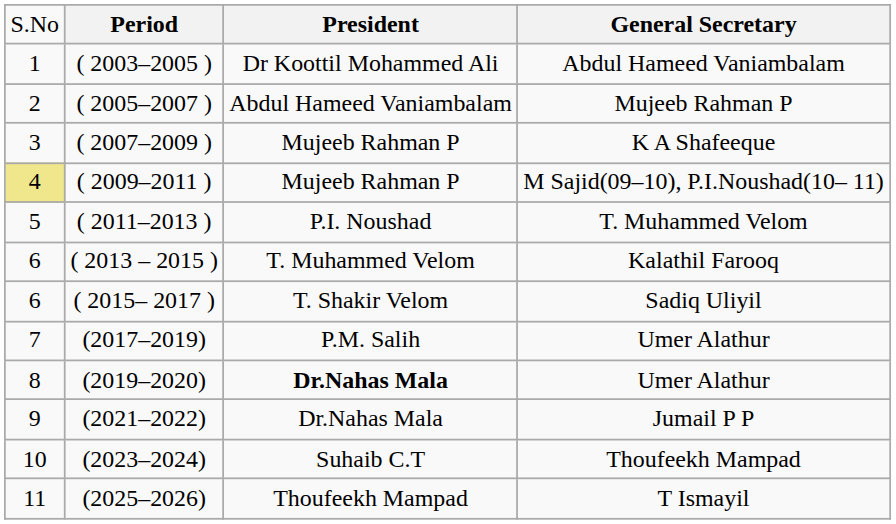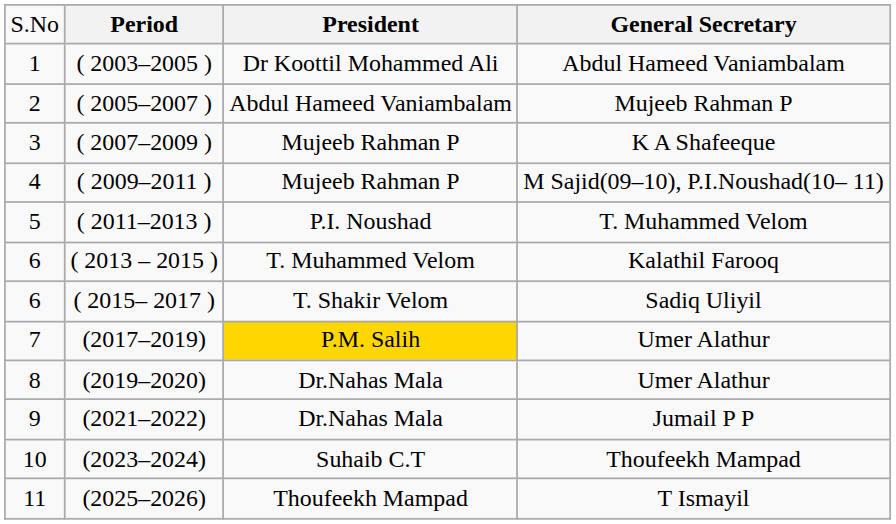(35, 181) khaki background -> (35, 181) no background
(371, 339) no background -> (371, 339) gold background
(371, 379) bold -> (371, 379) normal
